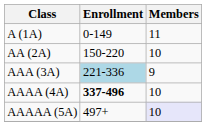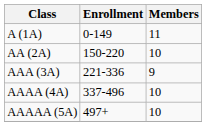(104, 72) lightblue background -> (104, 72) no background
(104, 92) bold -> (104, 92) normal
(155, 111) lavender background -> (155, 111) no background
